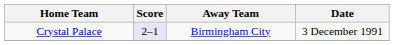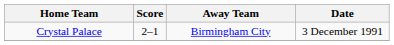(150, 31) lavender background -> (150, 31) no background
